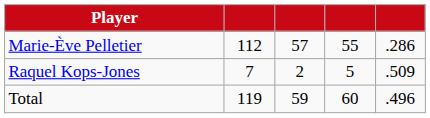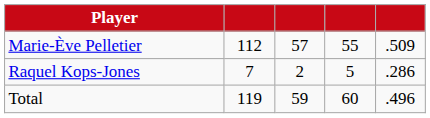(400, 44) .286 -> (400, 44) .509
(400, 71) .509 -> (400, 71) .286
